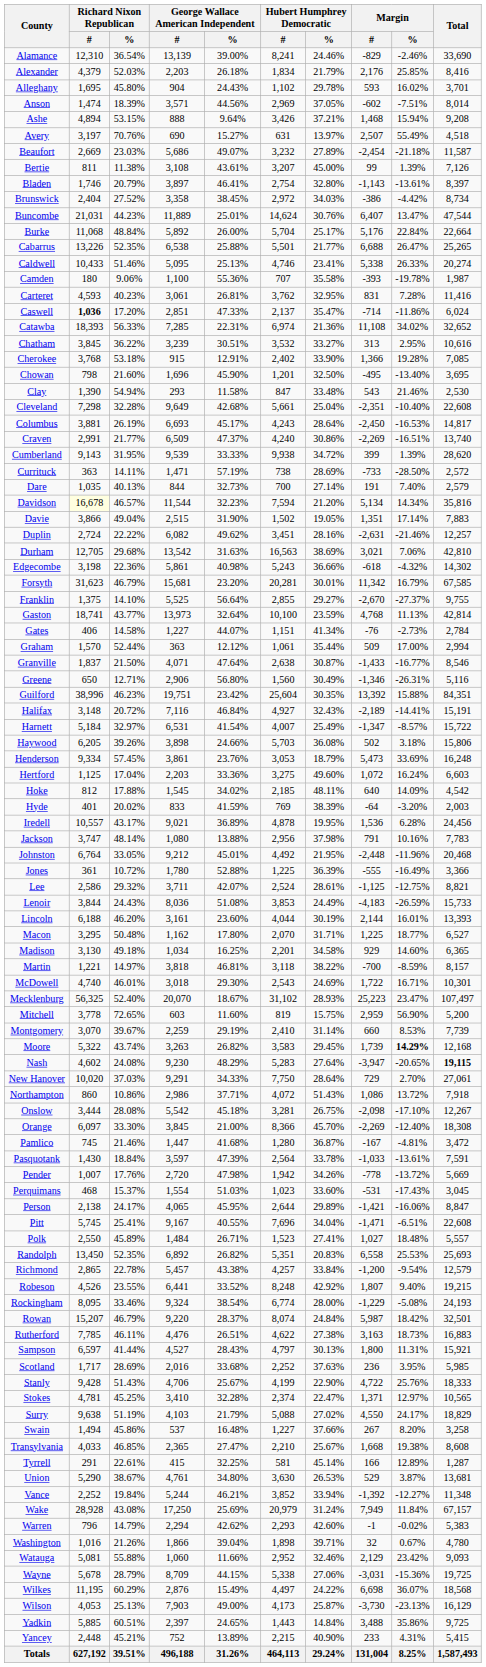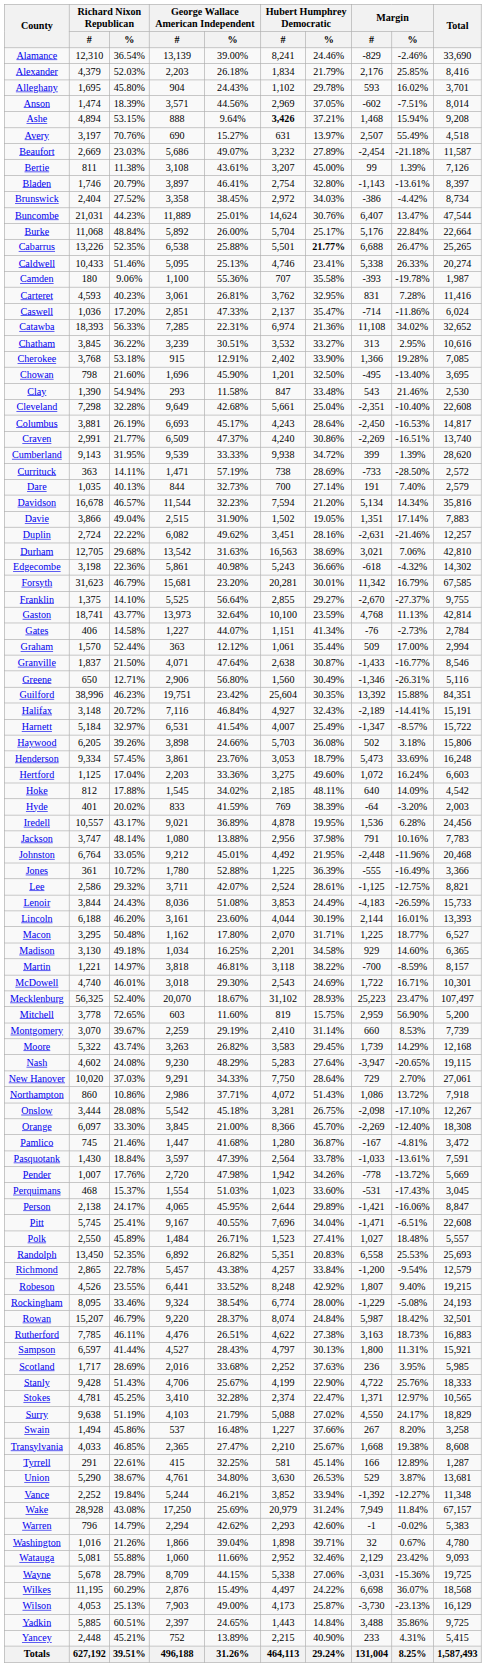(283, 119) normal -> (283, 119) bold
(329, 247) normal -> (329, 247) bold
(89, 311) bold -> (89, 311) normal
(89, 503) lightyellow background -> (89, 503) no background
(412, 1046) bold -> (412, 1046) normal
(457, 1062) bold -> (457, 1062) normal
